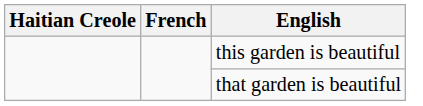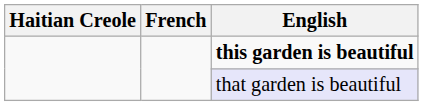(308, 52) normal -> (315, 52) bold
(308, 84) no background -> (308, 84) lavender background
